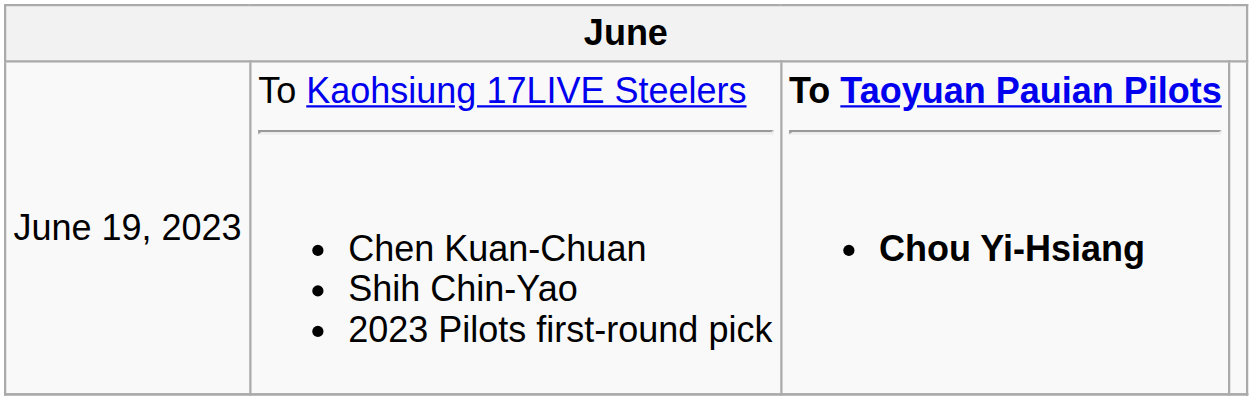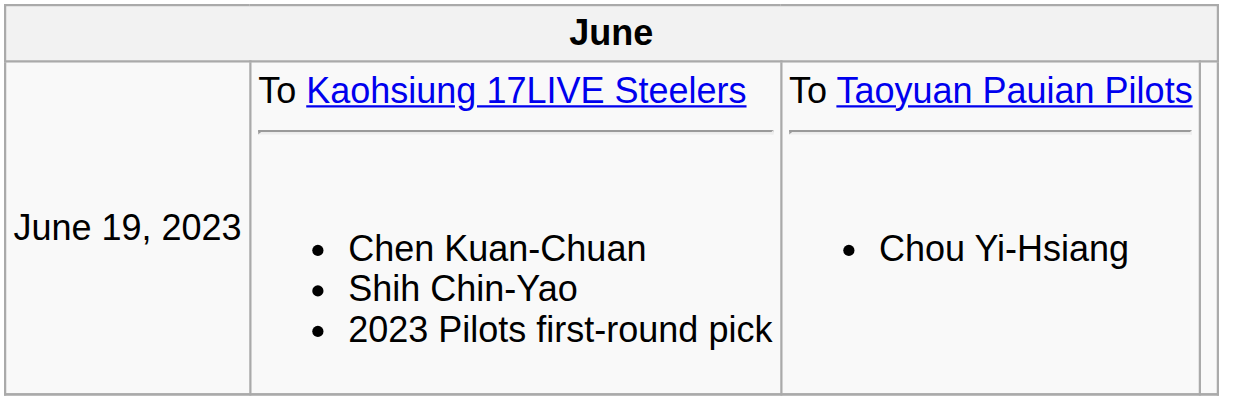(1005, 170) bold -> (991, 170) normal
